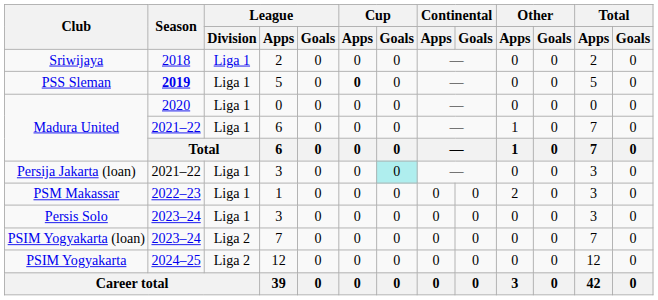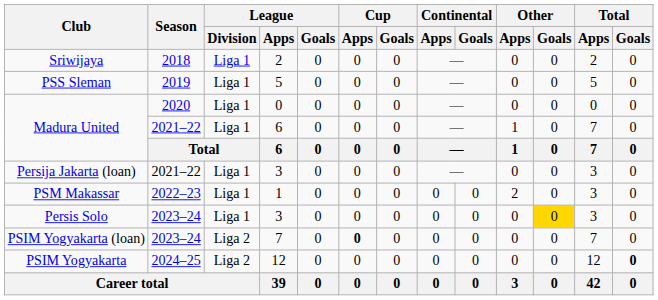(176, 82) bold -> (176, 82) normal
(357, 82) bold -> (357, 82) normal
(397, 171) paleturquoise background -> (397, 171) no background
(554, 216) no background -> (554, 216) gold background
(357, 238) normal -> (357, 238) bold
(633, 261) normal -> (633, 261) bold
